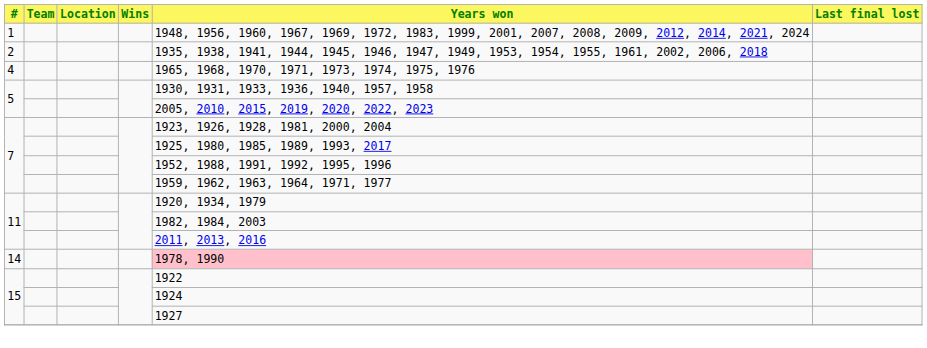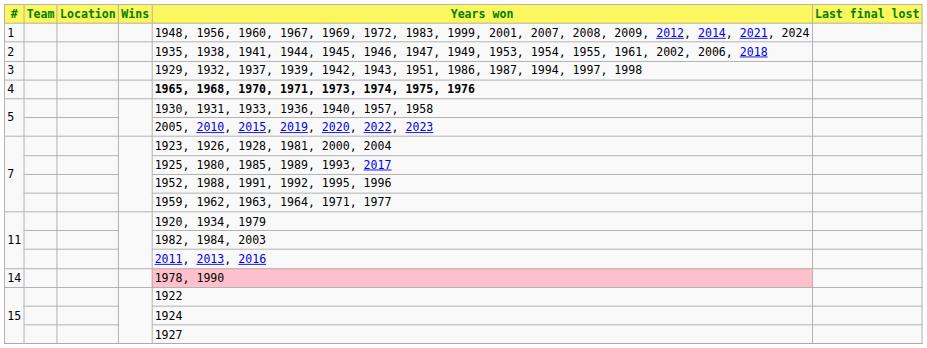+ row: (11, 70)
(315, 70) normal -> (315, 89) bold
